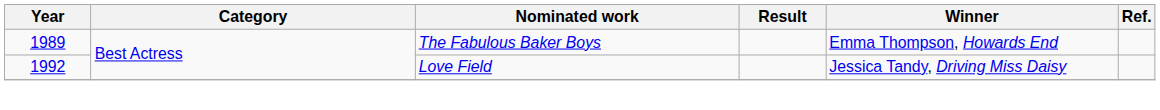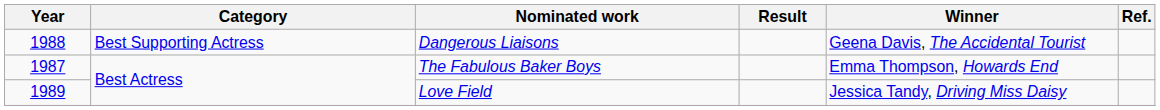+ row: (489, 42)
(48, 42) 1989 -> (48, 67) 1987
(48, 67) 1992 -> (48, 92) 1989
